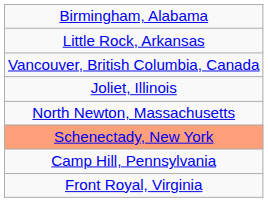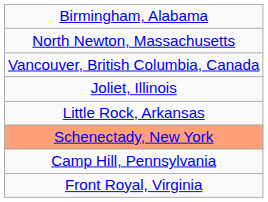(134, 40) Little Rock, Arkansas -> (134, 40) North Newton, Massachusetts
(134, 112) North Newton, Massachusetts -> (134, 112) Little Rock, Arkansas
